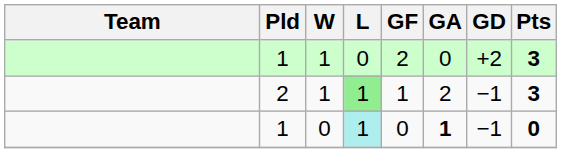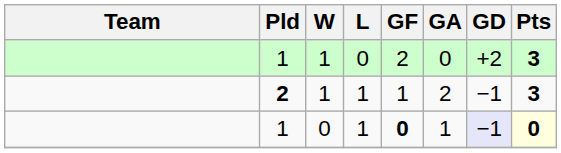(283, 93) normal -> (283, 93) bold
(363, 93) lightgreen background -> (363, 93) no background
(363, 128) paleturquoise background -> (363, 128) no background
(403, 128) normal -> (403, 128) bold
(445, 128) bold -> (445, 128) normal
(489, 128) no background -> (489, 128) lavender background
(534, 128) no background -> (534, 128) lightyellow background
